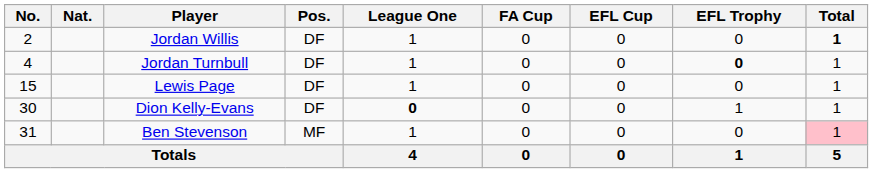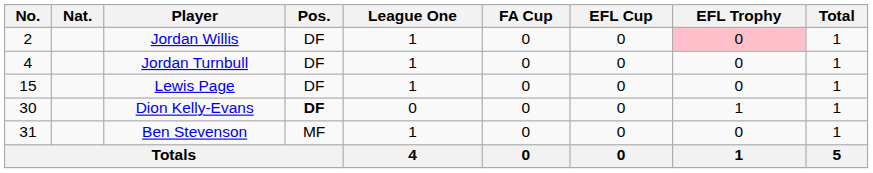(739, 39) no background -> (739, 39) pink background
(837, 39) bold -> (837, 39) normal
(739, 62) bold -> (739, 62) normal
(314, 108) normal -> (314, 108) bold
(412, 108) bold -> (412, 108) normal
(837, 132) pink background -> (837, 132) no background
